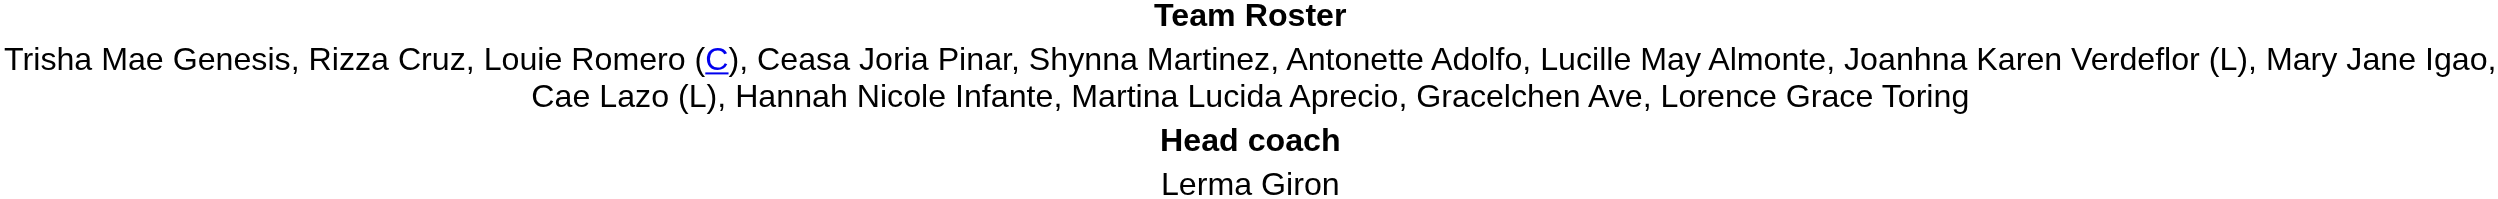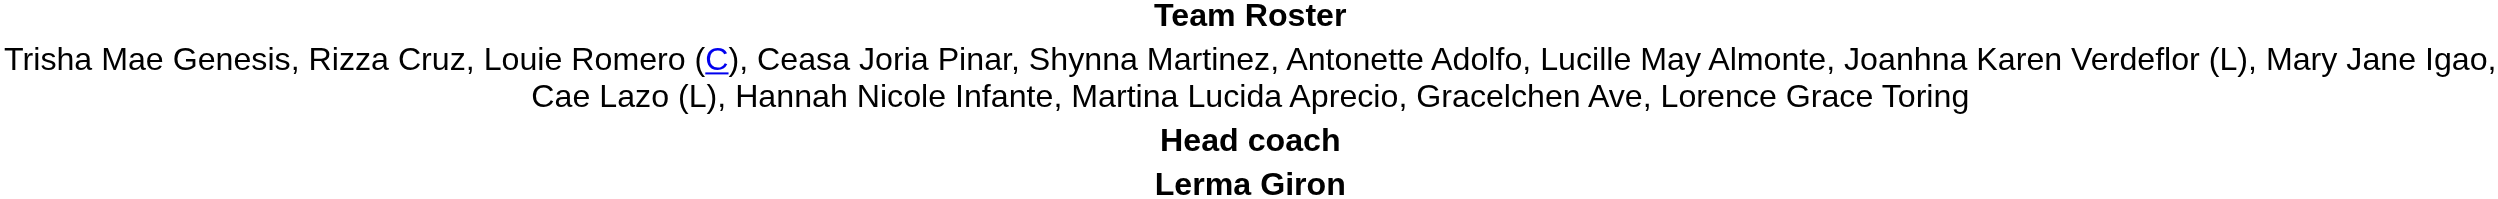(1250, 184) normal -> (1250, 184) bold
